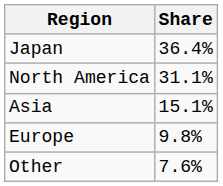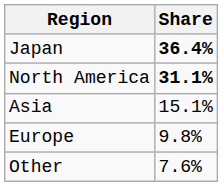(186, 49) normal -> (186, 49) bold
(186, 78) normal -> (186, 78) bold
